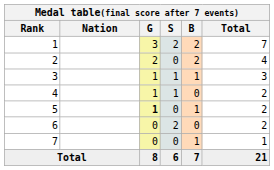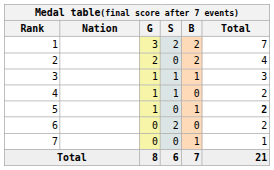(155, 109) bold -> (155, 109) normal
(264, 109) normal -> (264, 109) bold
